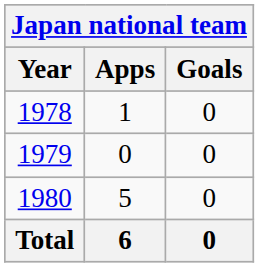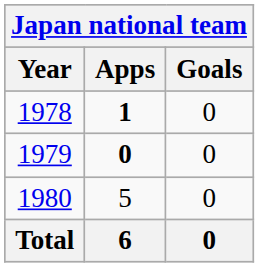(125, 111) normal -> (125, 111) bold
(125, 154) normal -> (125, 154) bold
